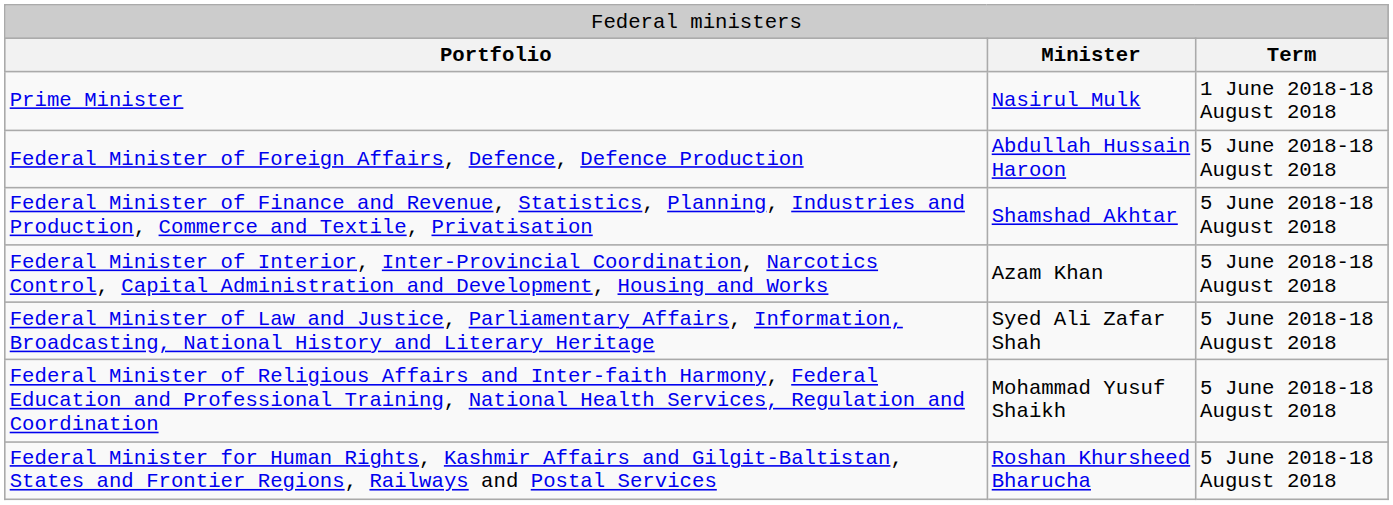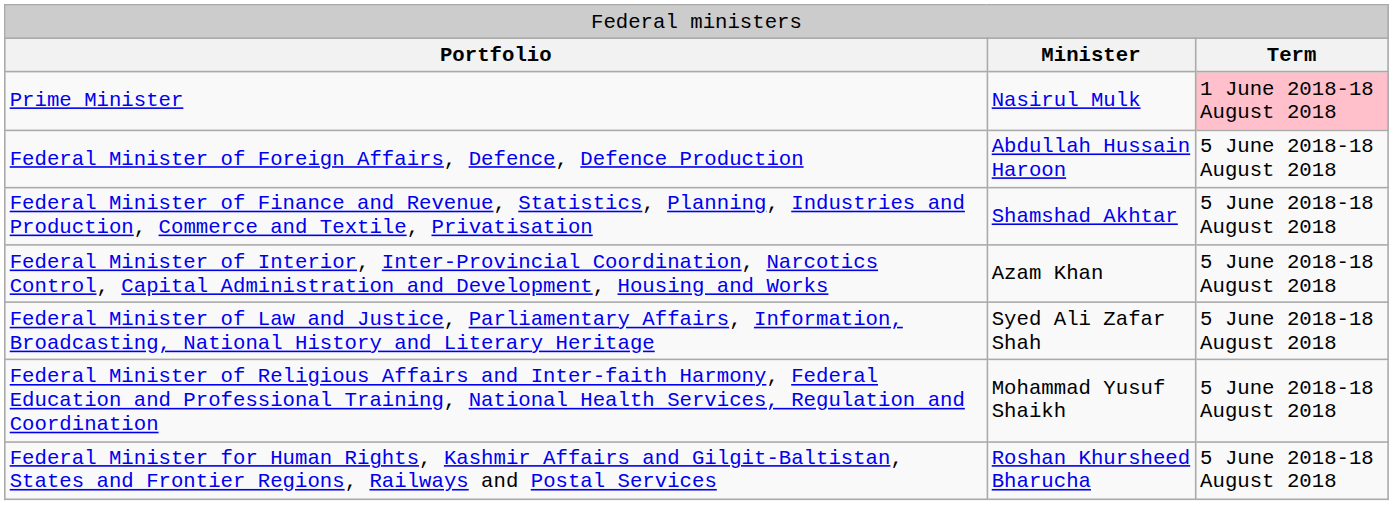(1287, 101) no background -> (1287, 101) pink background
